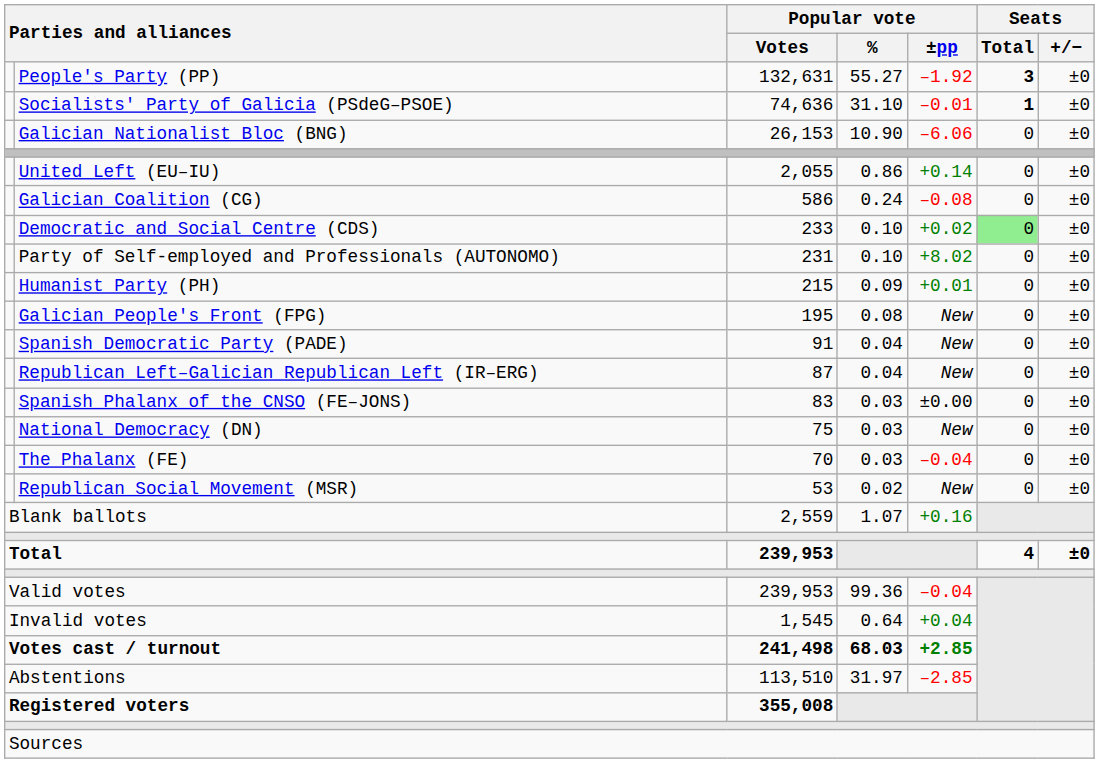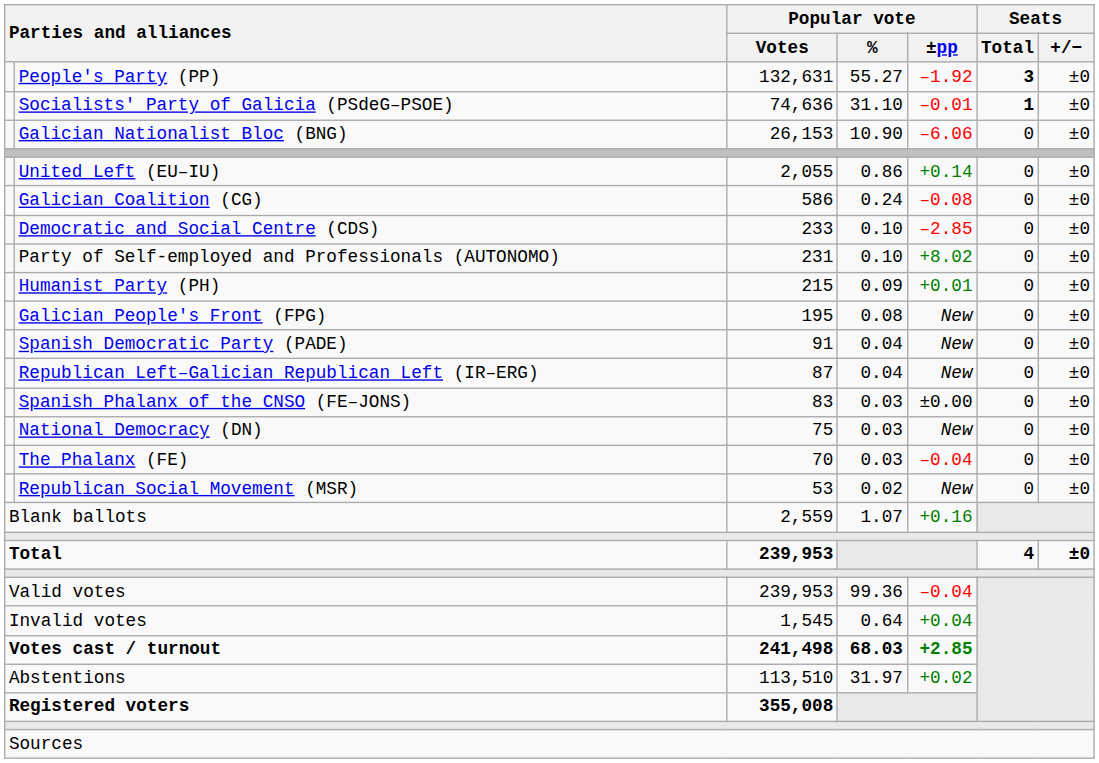(946, 229) +0.02 -> (946, 229) –2.85
(1029, 229) lightgreen background -> (1029, 229) no background
(946, 678) –2.85 -> (946, 678) +0.02
